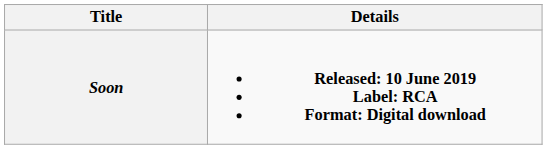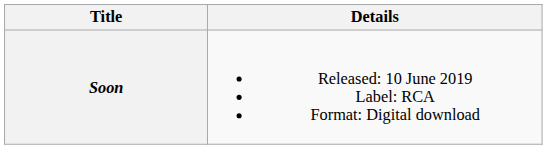(375, 96) bold -> (375, 96) normal
